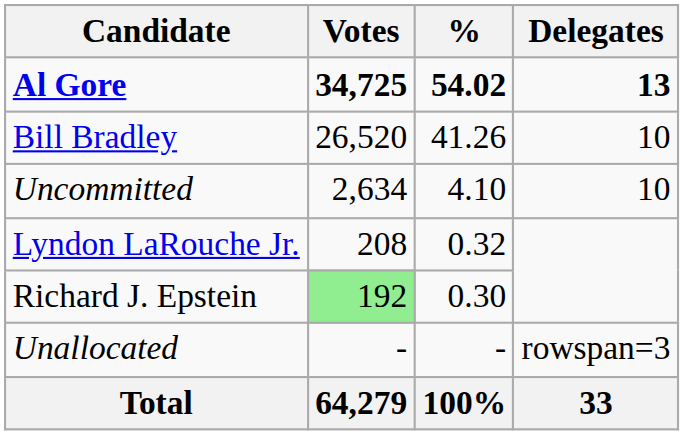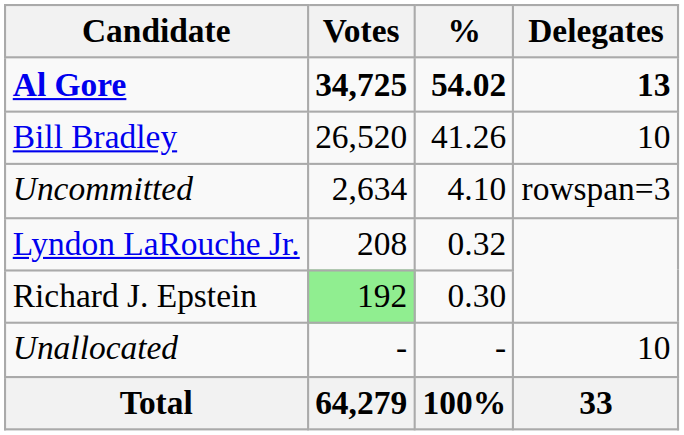(654, 190) 10 -> (596, 190) rowspan=3
(596, 349) rowspan=3 -> (654, 349) 10
